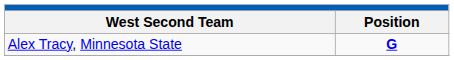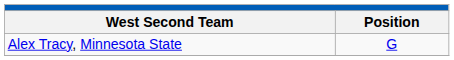(392, 44) bold -> (392, 44) normal
